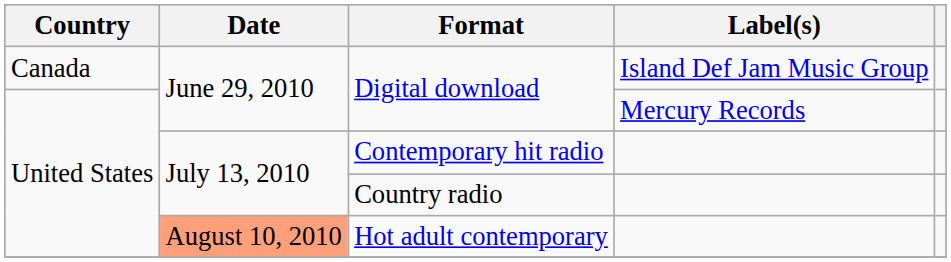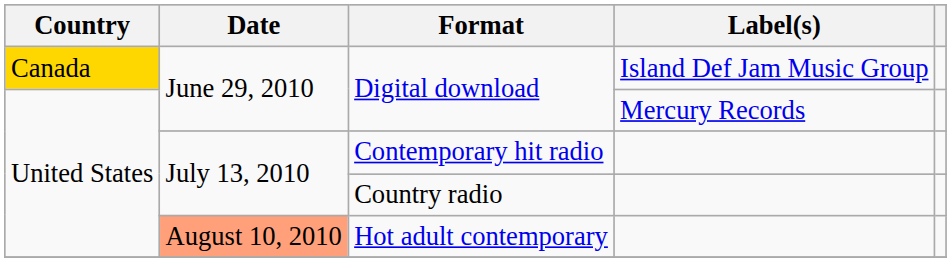(51, 67) no background -> (51, 67) gold background
